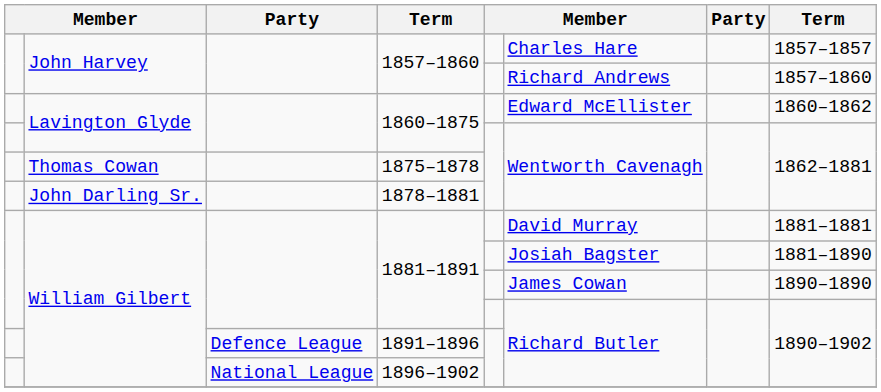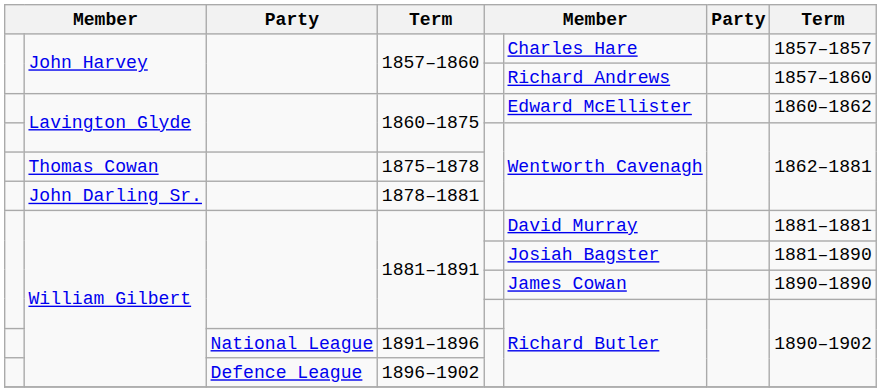(286, 343) Defence League -> (292, 343) National League
(292, 373) National League -> (286, 373) Defence League
